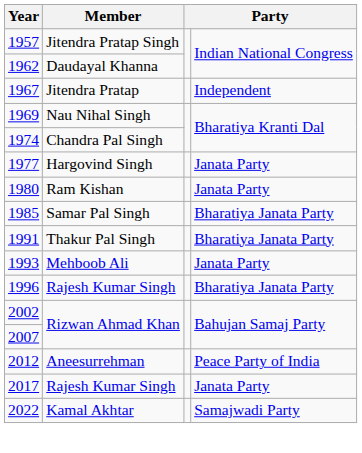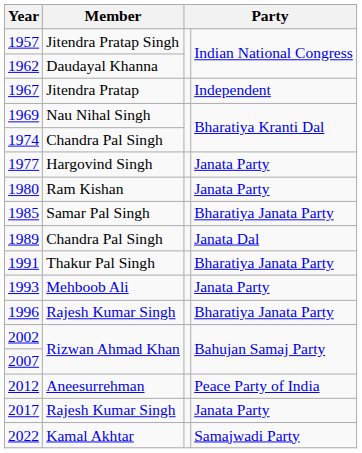+ row: (24, 238)
